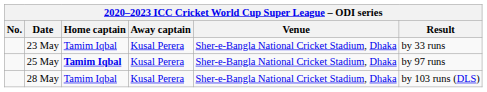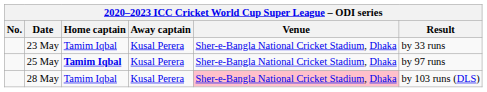(296, 78) no background -> (296, 78) pink background
